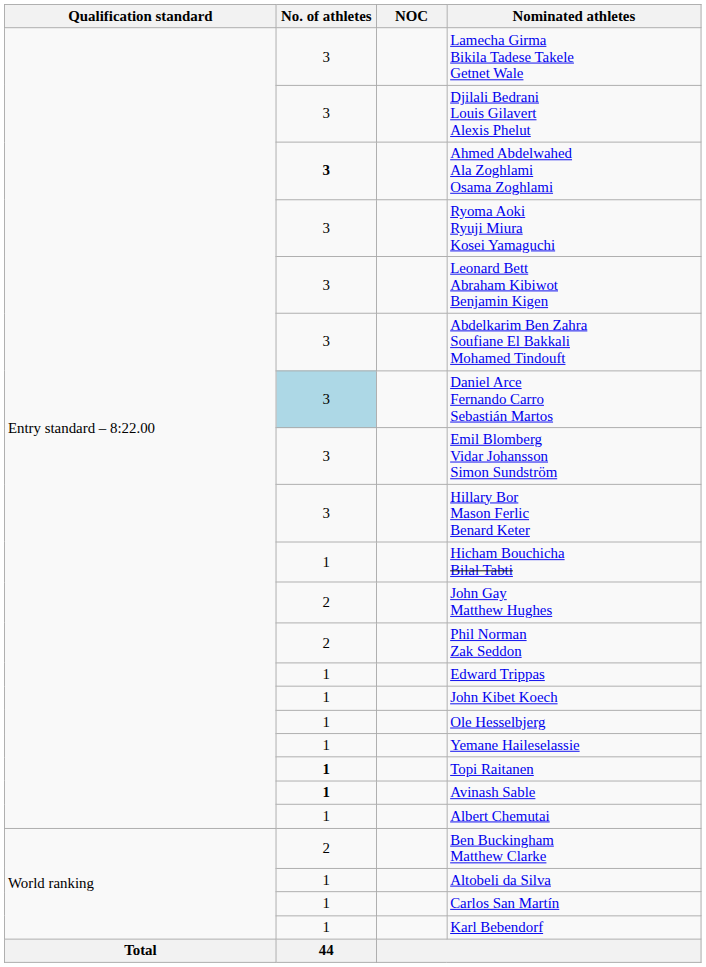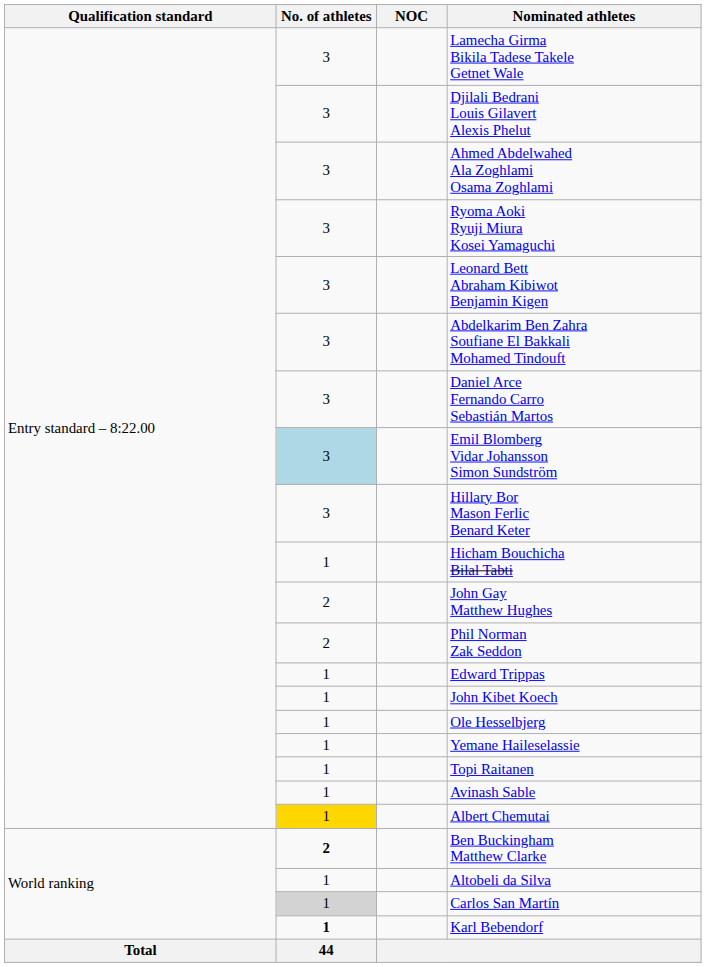(326, 170) bold -> (326, 170) normal
(326, 399) lightblue background -> (326, 399) no background
(326, 456) no background -> (326, 456) lightblue background
(326, 769) bold -> (326, 769) normal
(326, 792) bold -> (326, 792) normal
(326, 816) no background -> (326, 816) gold background
(326, 848) normal -> (326, 848) bold
(326, 903) no background -> (326, 903) lightgrey background
(326, 927) normal -> (326, 927) bold
